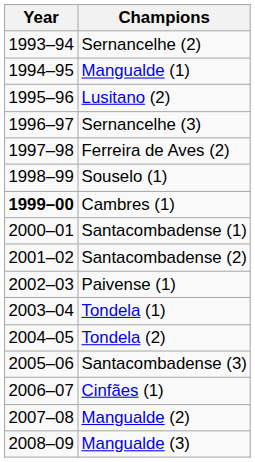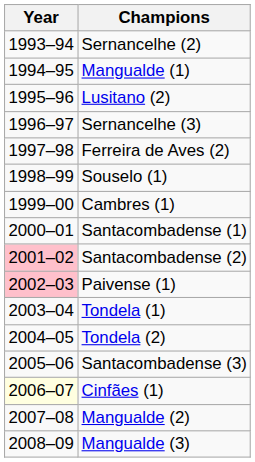(41, 204) bold -> (41, 204) normal
(41, 257) no background -> (41, 257) pink background
(41, 284) no background -> (41, 284) pink background
(41, 390) no background -> (41, 390) lightyellow background
